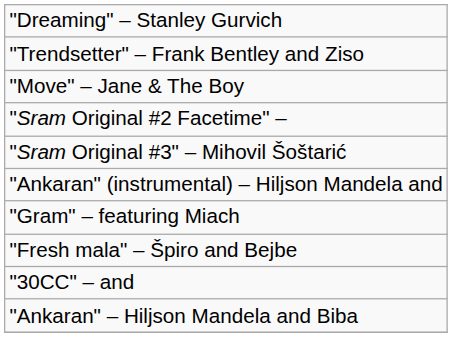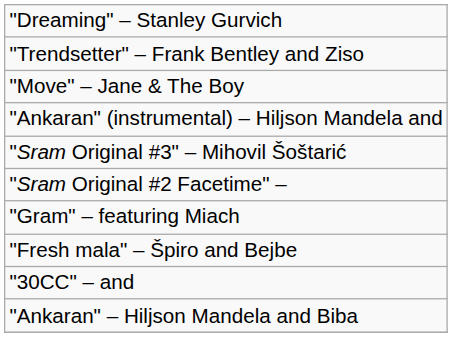(148, 119) "Sram Original #2 Facetime" – -> (226, 119) "Ankaran" (instrumental) – Hiljson Mandela and
(226, 184) "Ankaran" (instrumental) – Hiljson Mandela and -> (148, 184) "Sram Original #2 Facetime" –
